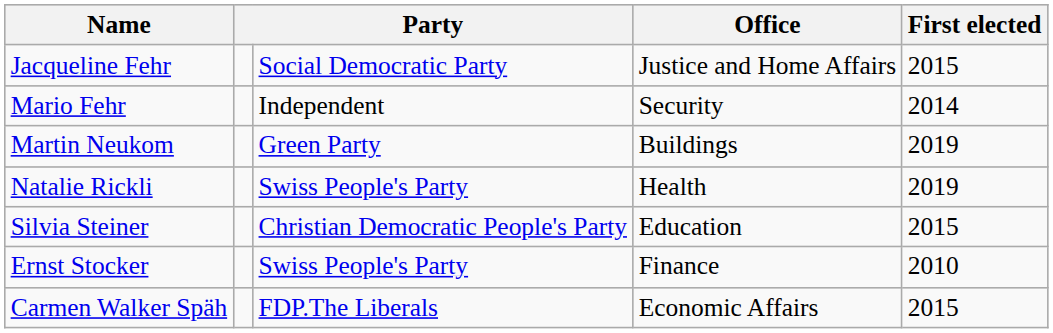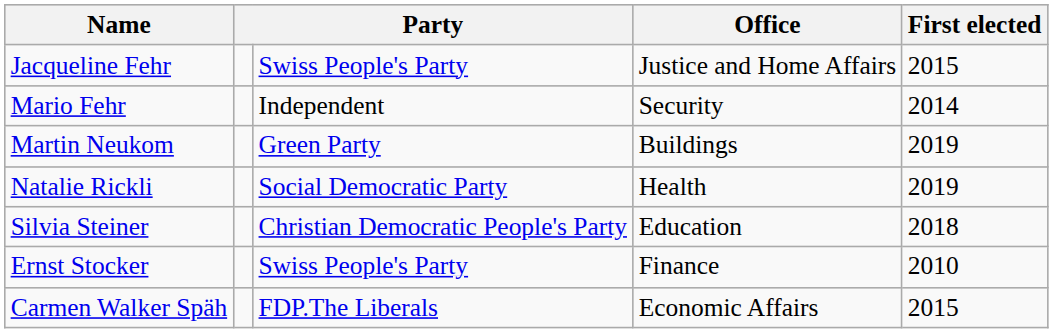(383, 65) Social Democratic Party -> (363, 65) Swiss People's Party
(363, 186) Swiss People's Party -> (383, 186) Social Democratic Party
(933, 226) 2015 -> (933, 226) 2018
